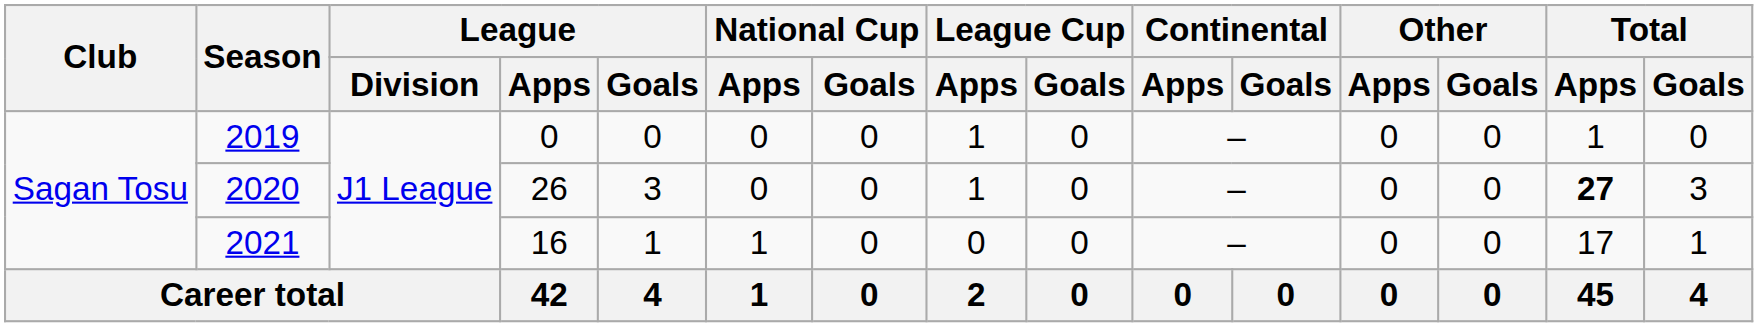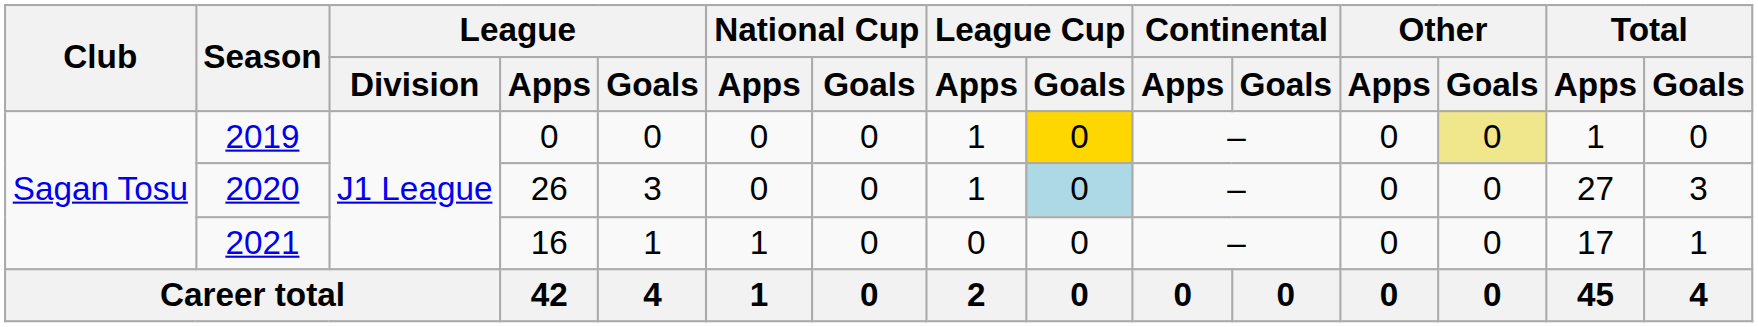(1079, 136) no background -> (1079, 136) gold background
(1492, 136) no background -> (1492, 136) khaki background
(1079, 189) no background -> (1079, 189) lightblue background
(1595, 189) bold -> (1595, 189) normal
